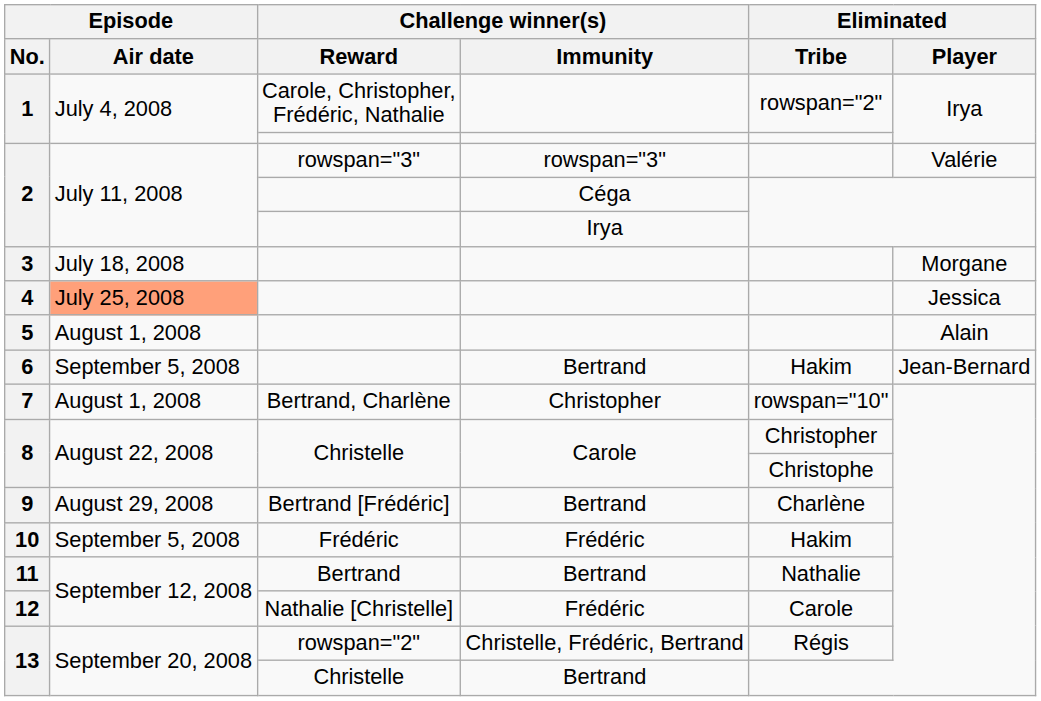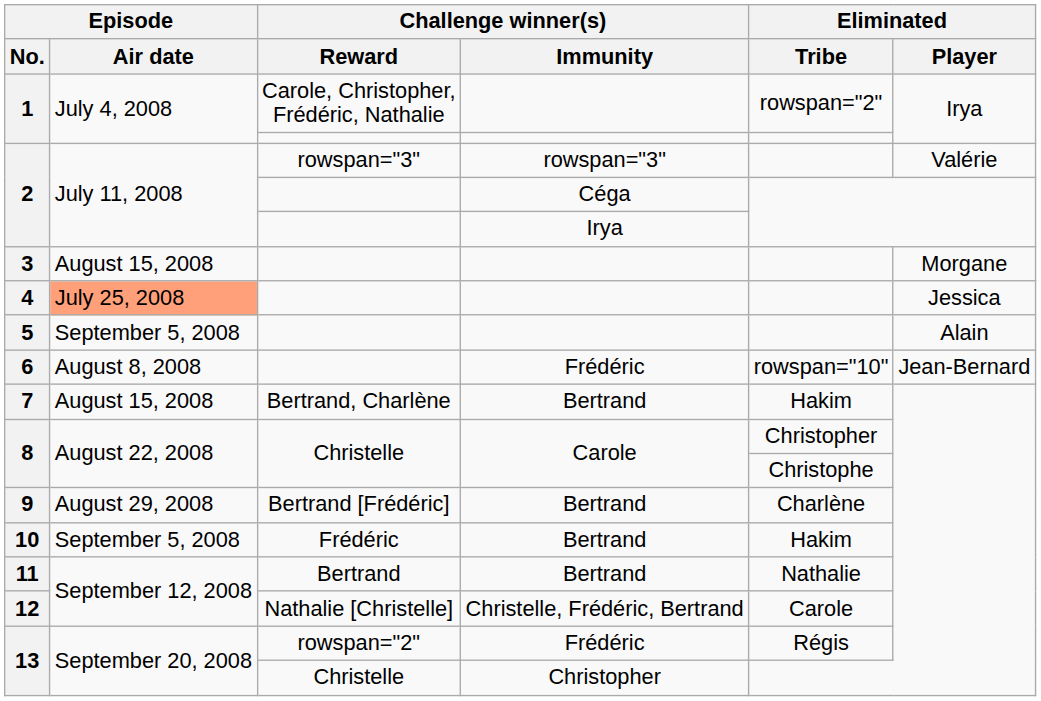(120, 263) July 18, 2008 -> (134, 263) August 15, 2008
(128, 332) August 1, 2008 -> (147, 332) September 5, 2008
(147, 366) September 5, 2008 -> (128, 366) August 8, 2008
(605, 366) Bertrand -> (605, 366) Frédéric
(821, 366) Hakim -> (821, 366) rowspan="10"
(128, 401) August 1, 2008 -> (134, 401) August 15, 2008
(605, 401) Christopher -> (605, 401) Bertrand
(821, 401) rowspan="10" -> (821, 401) Hakim
(605, 539) Frédéric -> (605, 539) Bertrand
(605, 608) Frédéric -> (605, 608) Christelle, Frédéric, Bertrand
(605, 642) Christelle, Frédéric, Bertrand -> (605, 642) Frédéric
(605, 677) Bertrand -> (605, 677) Christopher
